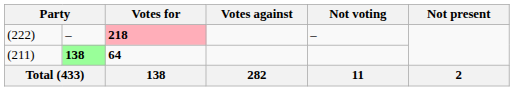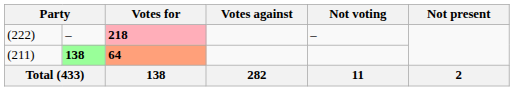(115, 55) no background -> (115, 55) lightsalmon background
